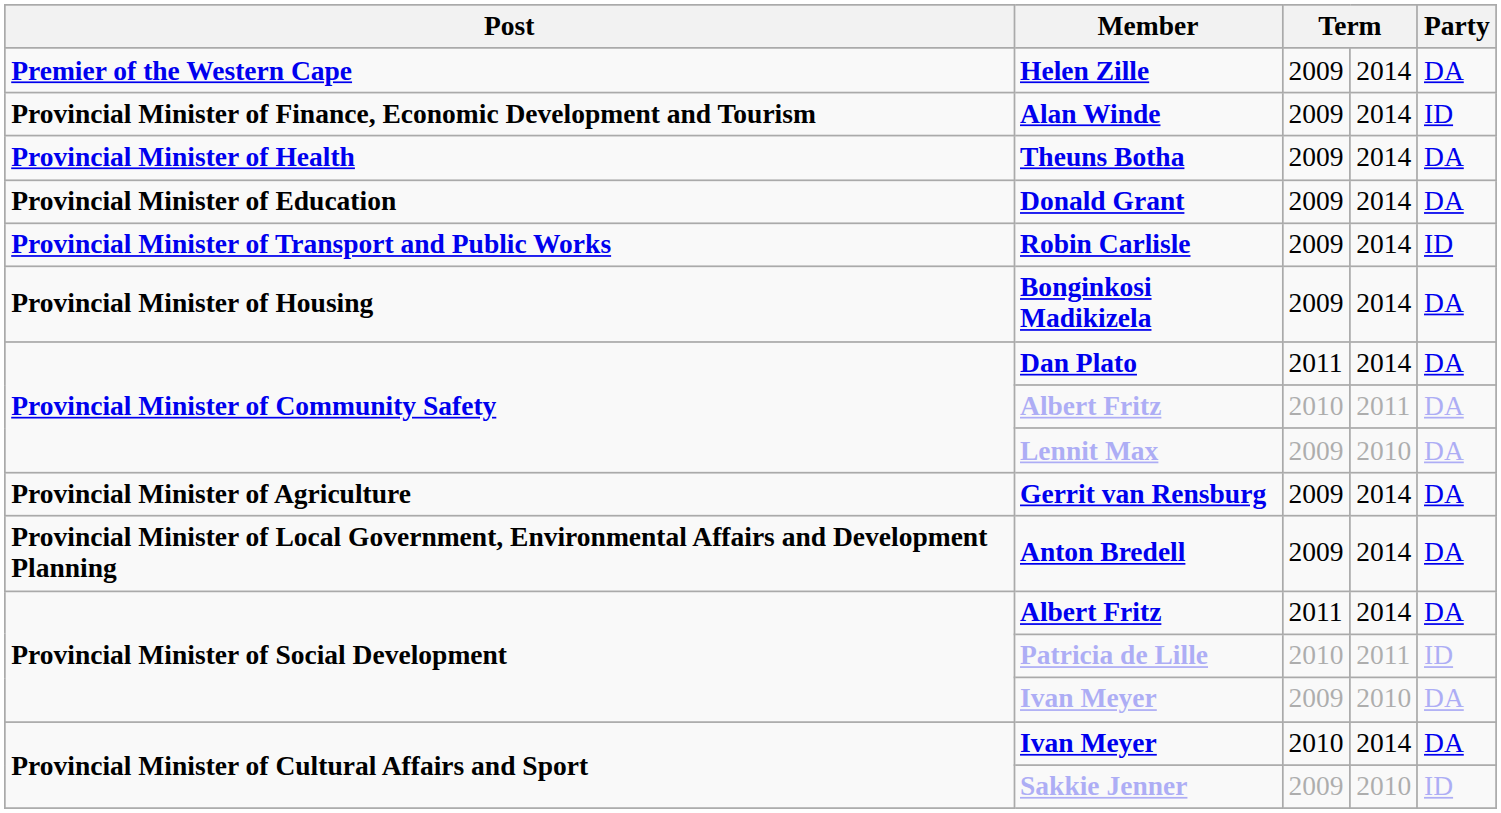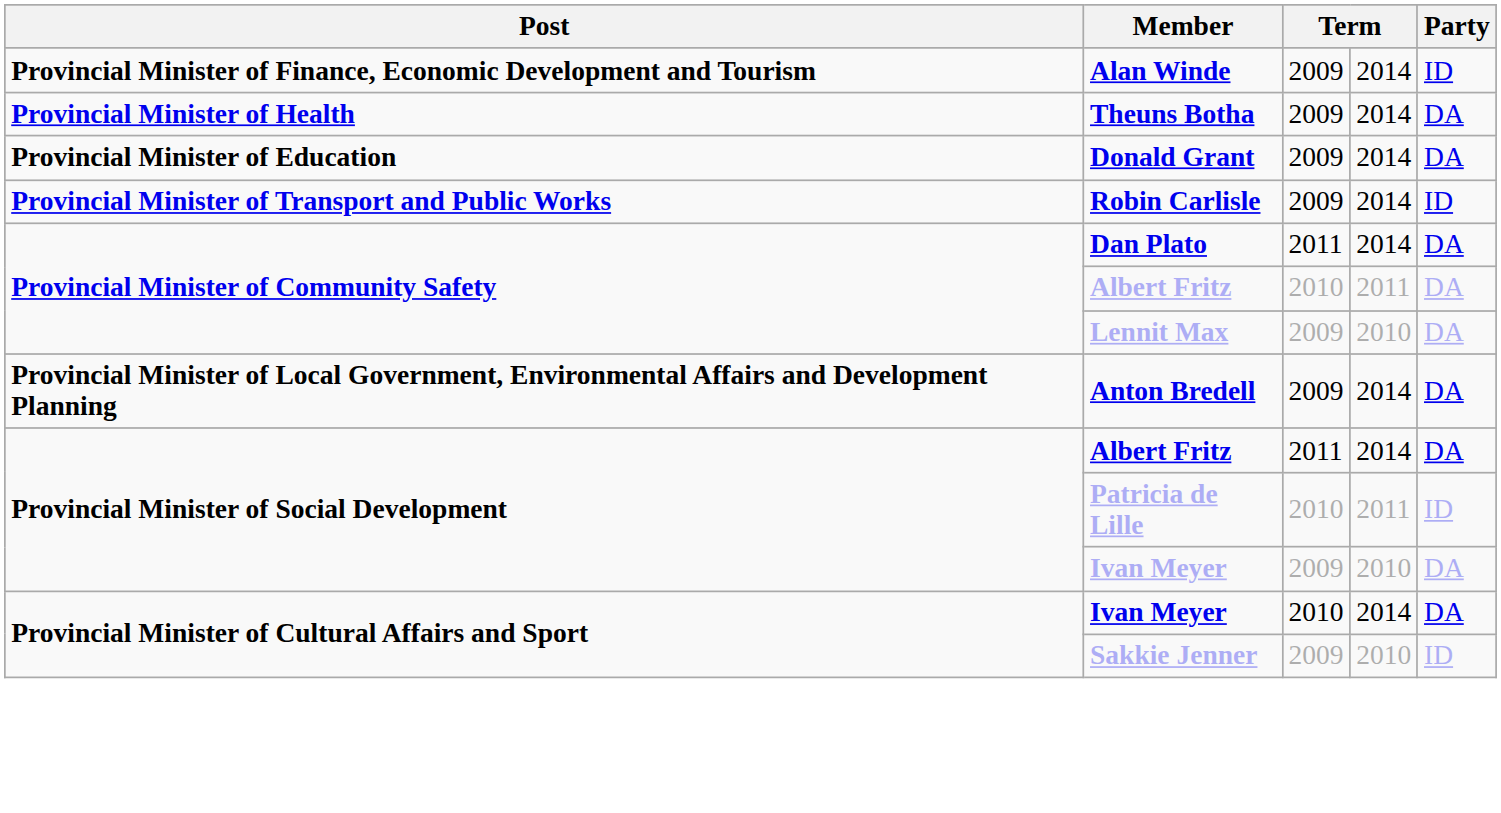- row: (182, 69)
- row: (192, 303)
- row: (211, 493)
